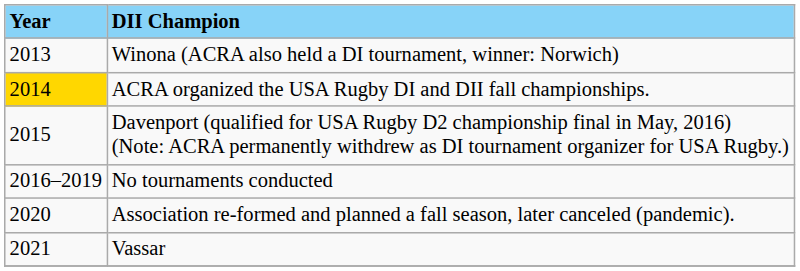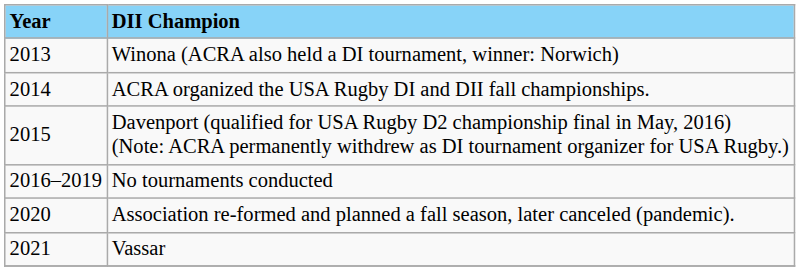(30, 88) gold background -> (30, 88) no background
